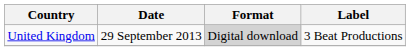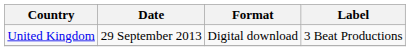(253, 35) lightgrey background -> (253, 35) no background
